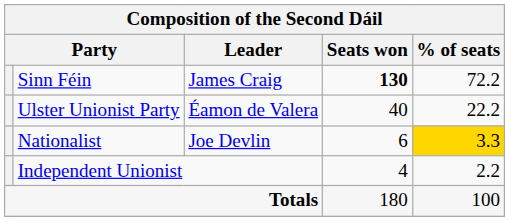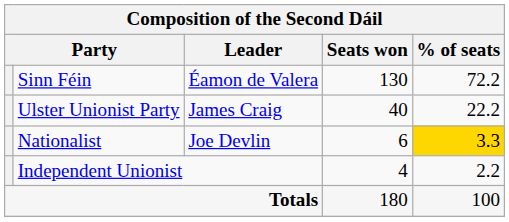(235, 79) James Craig -> (253, 79) Éamon de Valera
(394, 79) bold -> (394, 79) normal
(253, 110) Éamon de Valera -> (235, 110) James Craig
